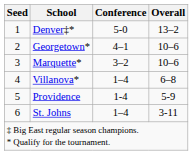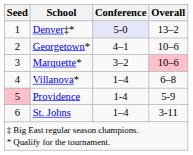(121, 29) no background -> (121, 29) lavender background
(168, 63) no background -> (168, 63) pink background
(17, 96) no background -> (17, 96) pink background
